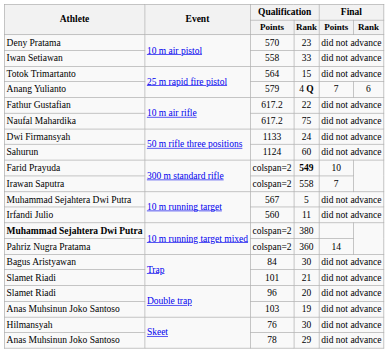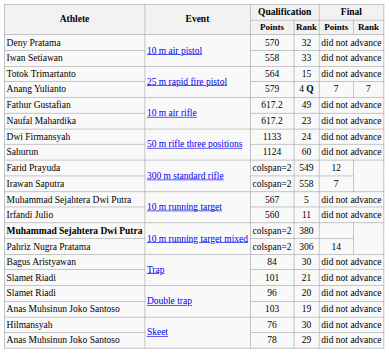(306, 43) 23 -> (306, 43) 32
(368, 90) 6 -> (368, 90) 7
(306, 105) 22 -> (306, 105) 49
(306, 121) 75 -> (306, 121) 23
(306, 168) bold -> (306, 168) normal
(336, 168) 10 -> (336, 168) 12
(306, 247) 360 -> (306, 247) 306
